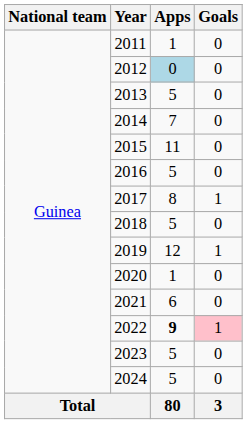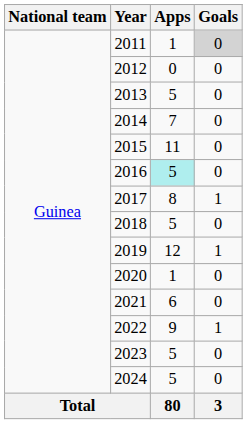(218, 43) no background -> (218, 43) lightgrey background
(172, 69) lightblue background -> (172, 69) no background
(172, 172) no background -> (172, 172) paleturquoise background
(172, 328) bold -> (172, 328) normal
(218, 328) pink background -> (218, 328) no background
